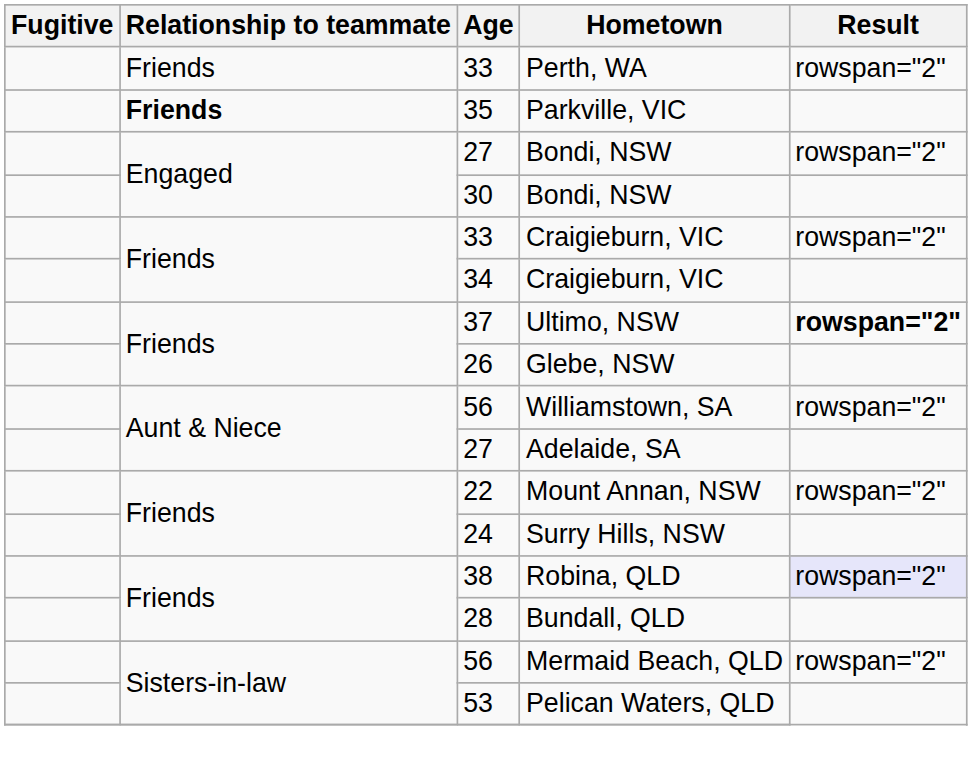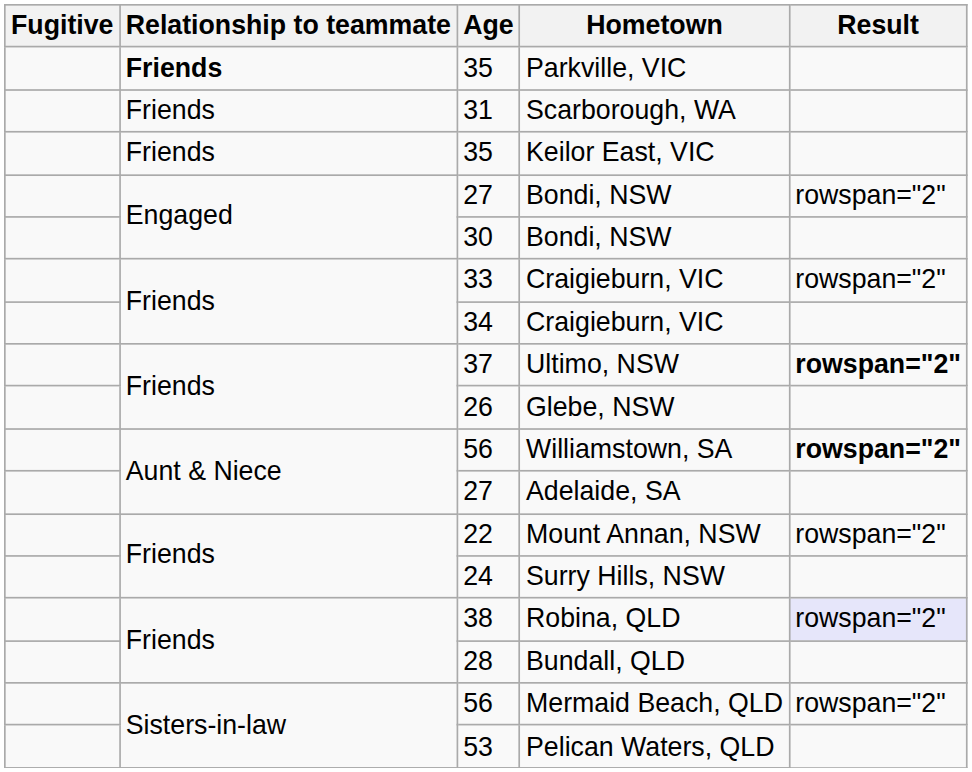- row: (478, 68)
+ row: (478, 110)
+ row: (478, 152)
(870, 407) normal -> (878, 449) bold
